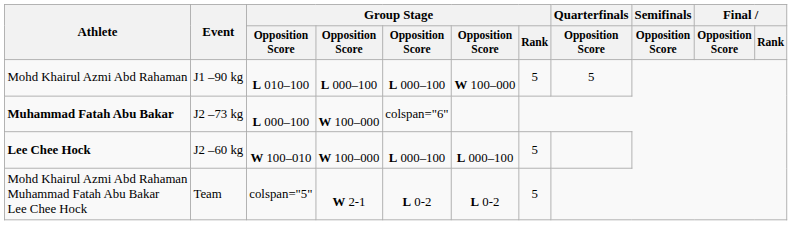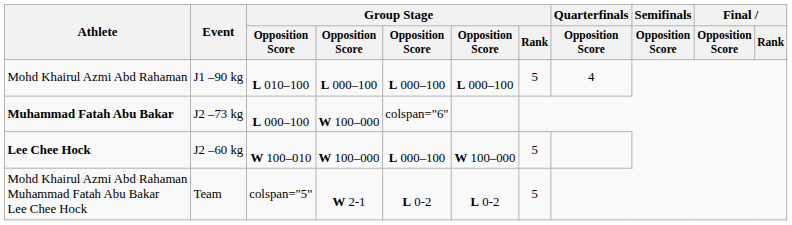(485, 85) W 100–000 -> (485, 85) L 000–100
(591, 78) 5 -> (591, 78) 4
(485, 158) L 000–100 -> (485, 158) W 100–000
